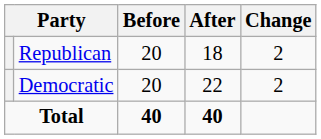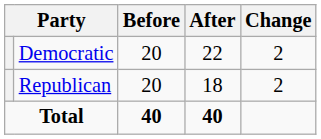rows swapped: (66, 85) <-> (65, 52)
